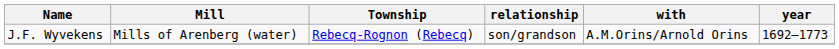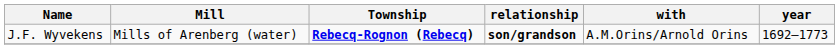(393, 34) normal -> (393, 34) bold
(532, 34) normal -> (532, 34) bold
